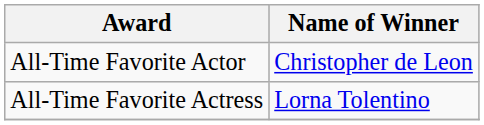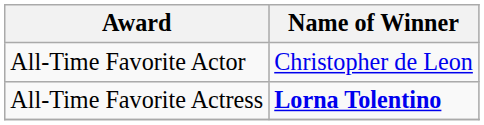(352, 100) normal -> (358, 100) bold
